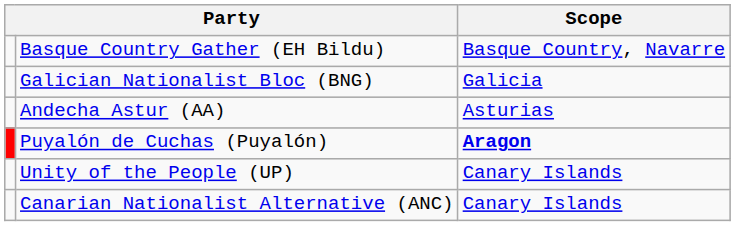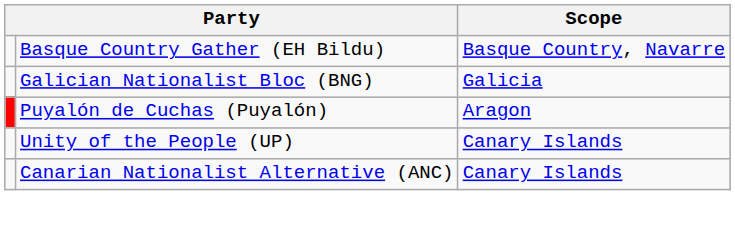- row: (123, 113)
(497, 143) bold -> (497, 113) normal
